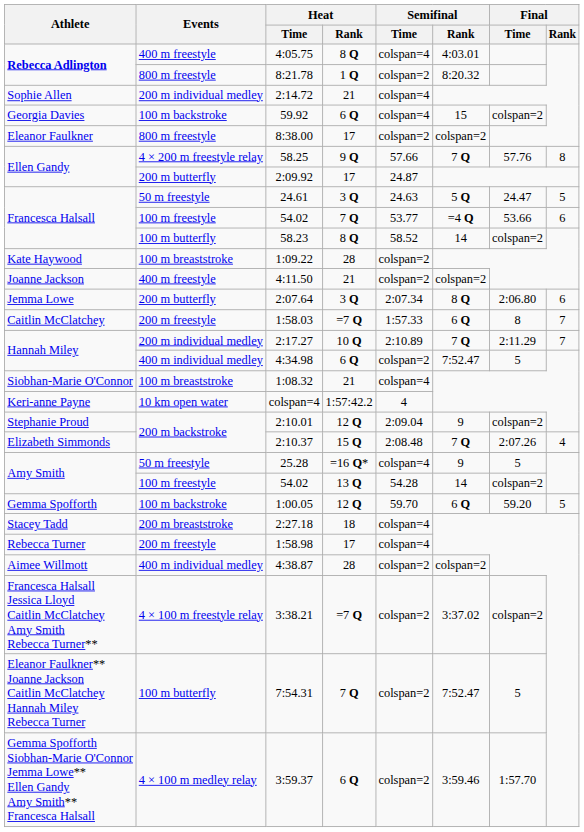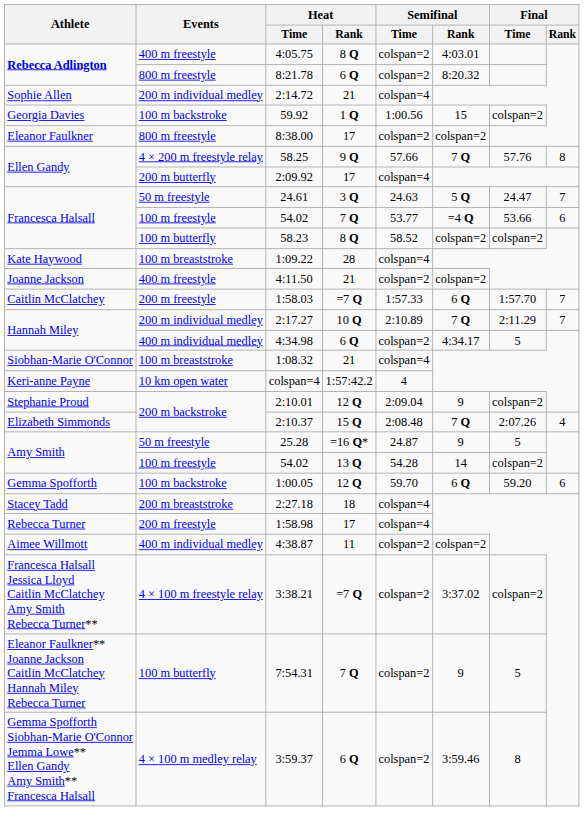(404, 54) colspan=4 -> (404, 54) colspan=2
(349, 75) 1 Q -> (349, 75) 6 Q
(349, 116) 6 Q -> (349, 116) 1 Q
(404, 116) colspan=4 -> (404, 116) 1:00.56
(404, 177) 24.87 -> (404, 177) colspan=4
(562, 197) 5 -> (562, 197) 7
(461, 238) 14 -> (461, 238) colspan=2
(404, 259) colspan=2 -> (404, 259) colspan=4
- row: (40, 299)
(518, 320) 8 -> (518, 299) 1:57.70
(461, 361) 7:52.47 -> (461, 340) 4:34.17
(404, 463) colspan=4 -> (404, 442) 24.87
(562, 504) 5 -> (562, 483) 6
(349, 565) 28 -> (349, 545) 11
(461, 694) 7:52.47 -> (461, 673) 9
(518, 780) 1:57.70 -> (518, 759) 8
